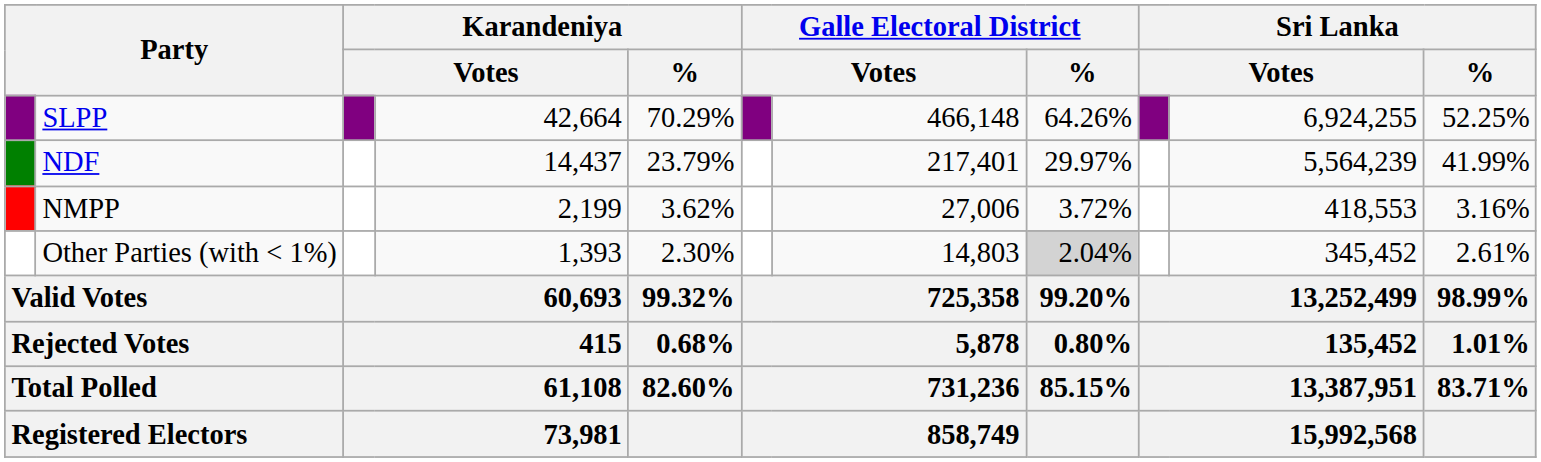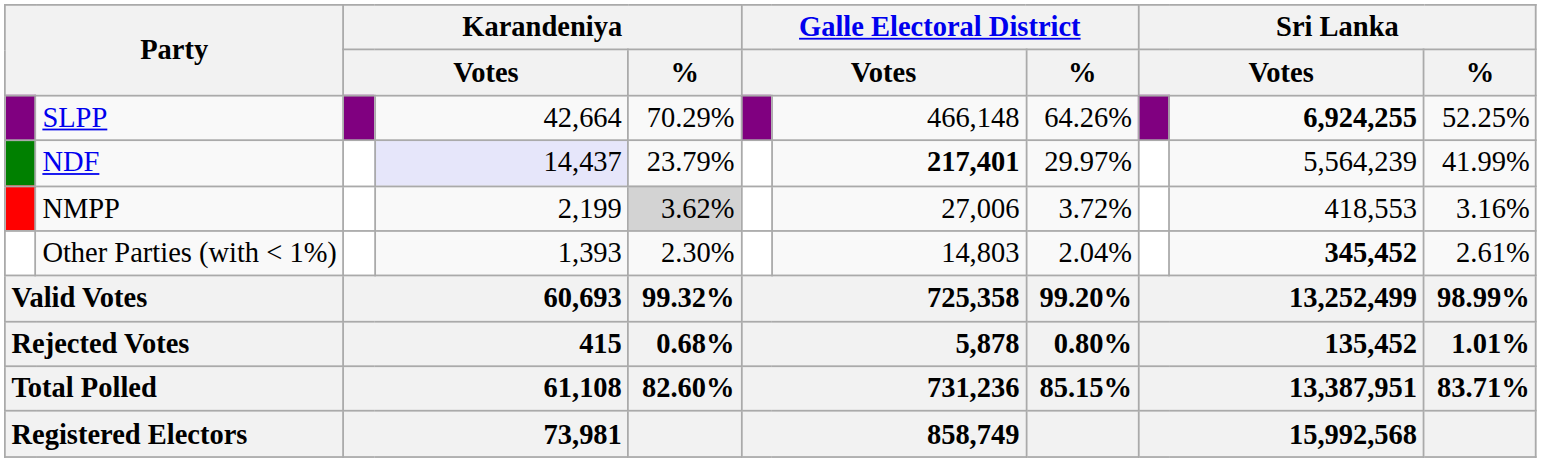(1360, 117) normal -> (1360, 117) bold
(583, 162) no background -> (583, 162) lavender background
(973, 162) normal -> (973, 162) bold
(698, 207) no background -> (698, 207) lightgrey background
(1095, 252) lightgrey background -> (1095, 252) no background
(1371, 252) normal -> (1371, 252) bold
